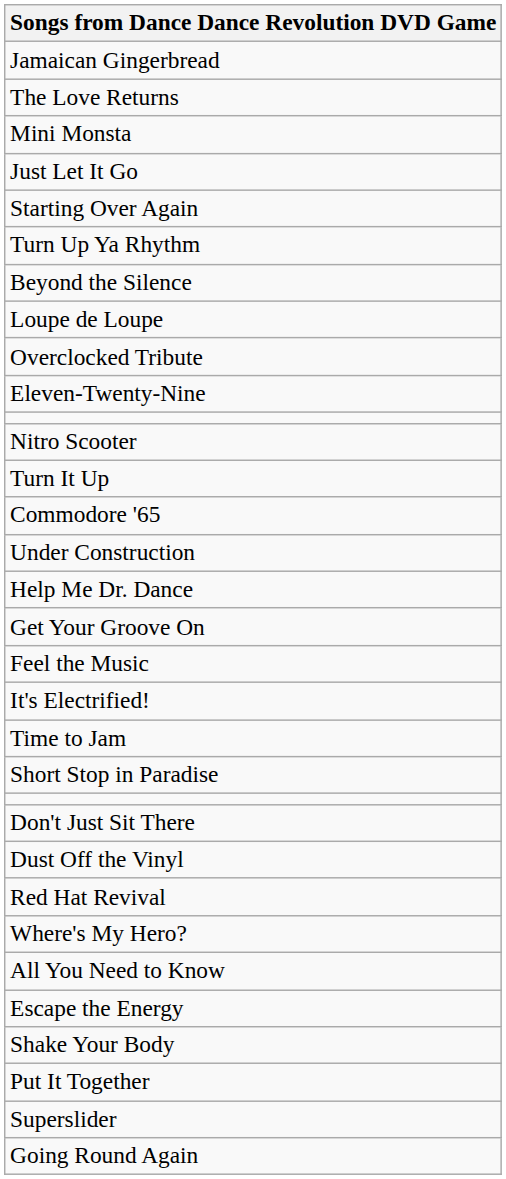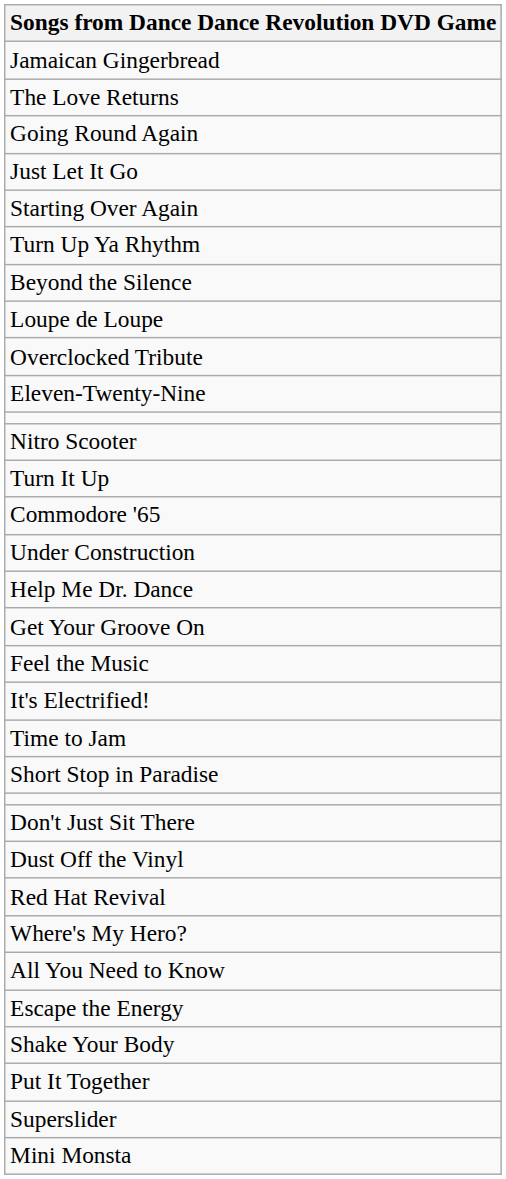(71, 134) Mini Monsta -> (104, 134) Going Round Again
(104, 1155) Going Round Again -> (71, 1155) Mini Monsta
